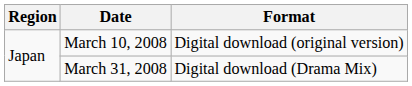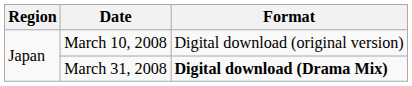(276, 68) normal -> (281, 68) bold
